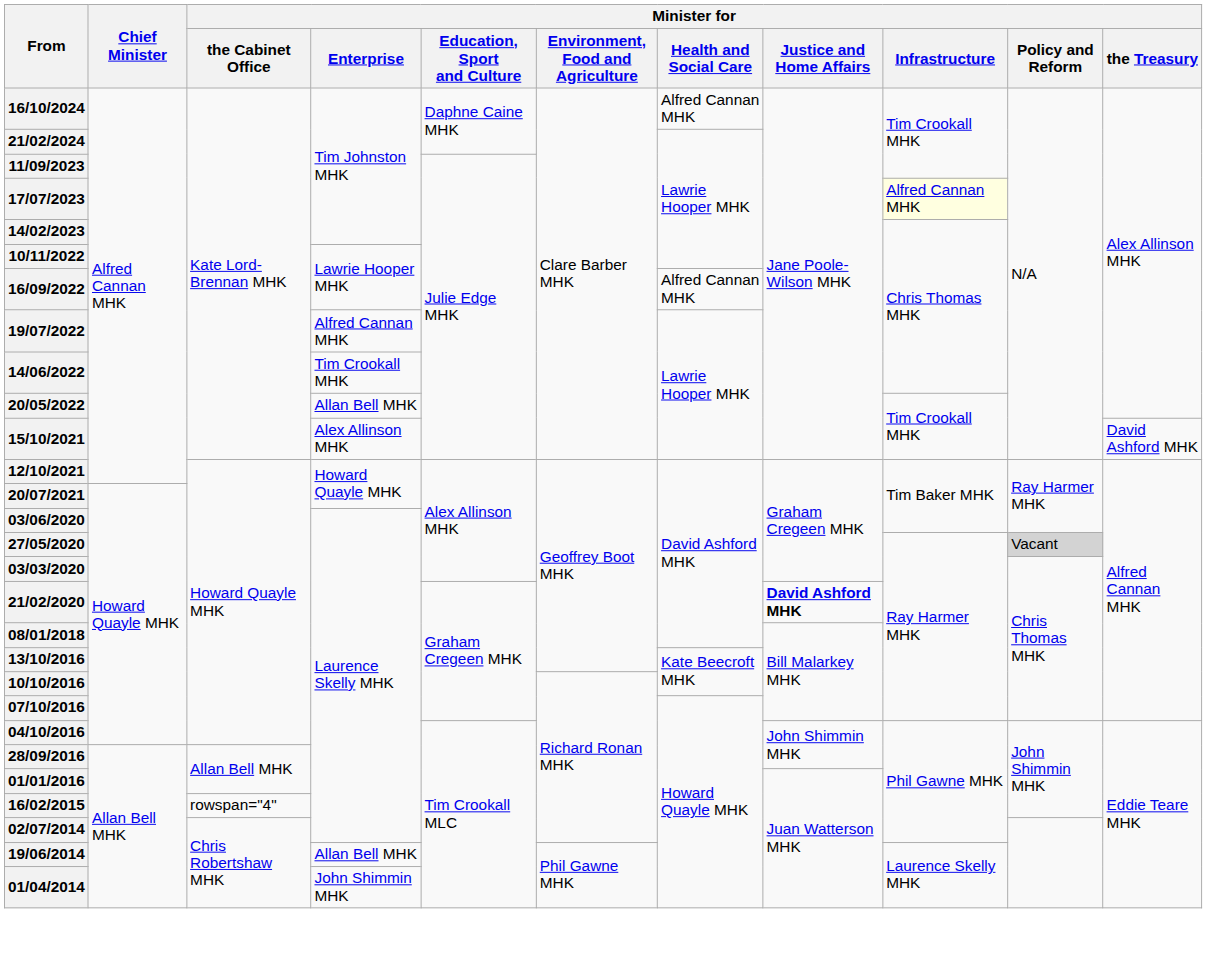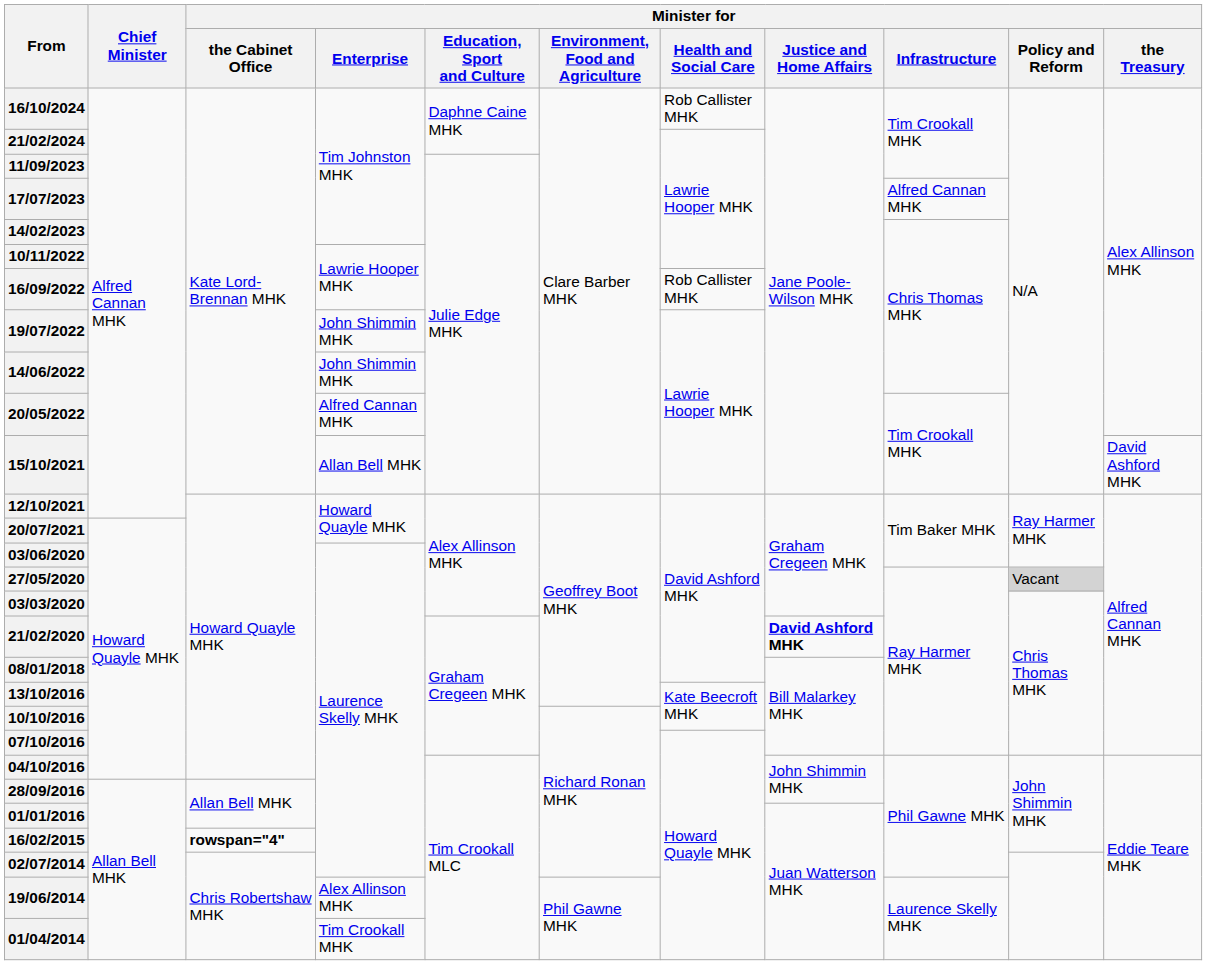(710, 108) Alfred Cannan MHK -> (708, 108) Rob Callister MHK
(935, 198) lightyellow background -> (937, 198) no background
(710, 289) Alfred Cannan MHK -> (708, 289) Rob Callister MHK
(364, 330) Alfred Cannan MHK -> (367, 330) John Shimmin MHK
(357, 372) Tim Crookall MHK -> (367, 372) John Shimmin MHK
(366, 405) Allan Bell MHK -> (368, 414) Alfred Cannan MHK
(358, 438) Alex Allinson MHK -> (370, 464) Allan Bell MHK
(233, 805) normal -> (237, 840) bold
(366, 854) Allan Bell MHK -> (362, 897) Alex Allinson MHK
(363, 887) John Shimmin MHK -> (362, 939) Tim Crookall MHK
